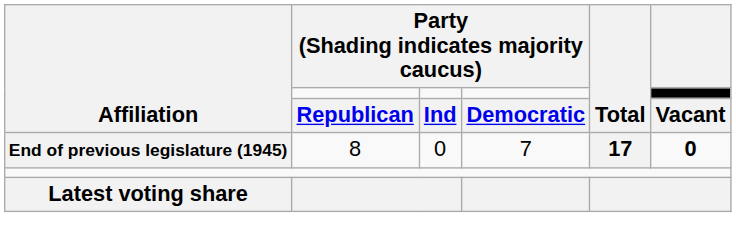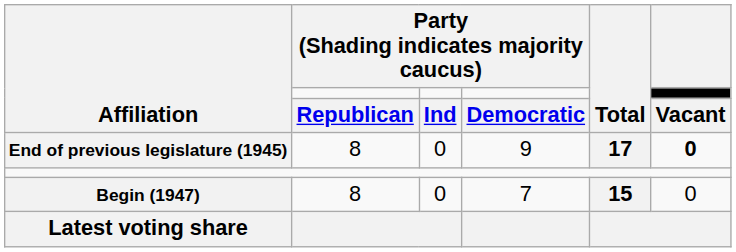(526, 149) 7 -> (526, 149) 9
+ row: (148, 194)
